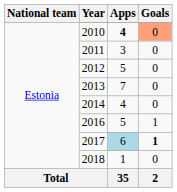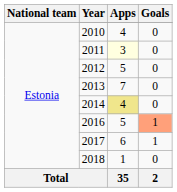(123, 31) bold -> (123, 31) normal
(155, 31) lightsalmon background -> (155, 31) no background
(123, 50) no background -> (123, 50) lightyellow background
(123, 104) no background -> (123, 104) khaki background
(155, 123) no background -> (155, 123) lightsalmon background
(123, 141) lightblue background -> (123, 141) no background
(155, 141) bold -> (155, 141) normal
